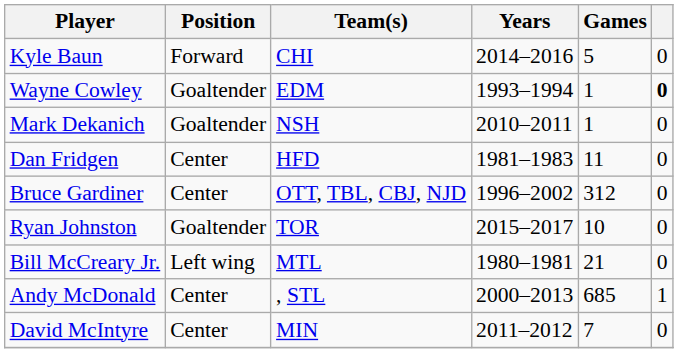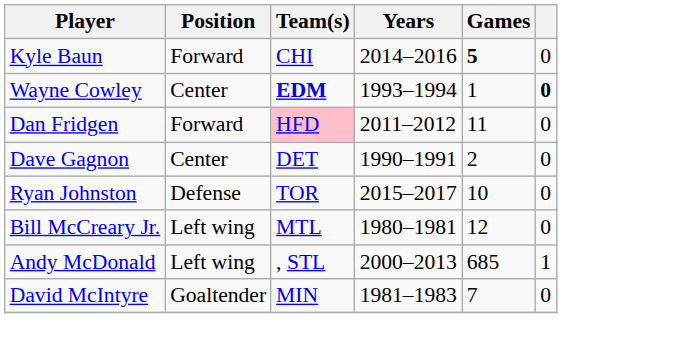(589, 55) normal -> (472, 55) bold
(218, 90) Goaltender -> (199, 90) Center
(300, 90) normal -> (301, 90) bold
- row: (77, 124)
(199, 158) Center -> (207, 124) Forward
(298, 158) no background -> (298, 124) pink background
(525, 158) 1981–1983 -> (408, 124) 2011–2012
+ row: (69, 158)
- row: (77, 192)
(218, 227) Goaltender -> (206, 192) Defense
(594, 261) 21 -> (478, 227) 12
(199, 295) Center -> (212, 261) Left wing
(199, 329) Center -> (218, 295) Goaltender
(524, 329) 2011–2012 -> (408, 295) 1981–1983
